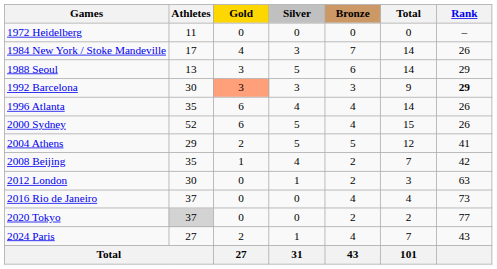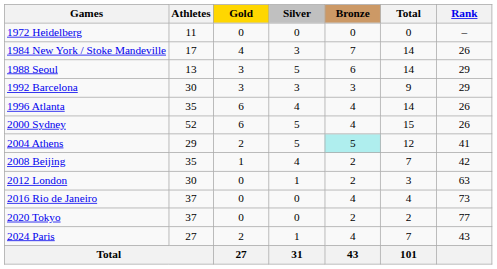(241, 88) lightsalmon background -> (241, 88) no background
(464, 88) bold -> (464, 88) normal
(353, 143) no background -> (353, 143) paleturquoise background
(191, 217) lightgrey background -> (191, 217) no background
